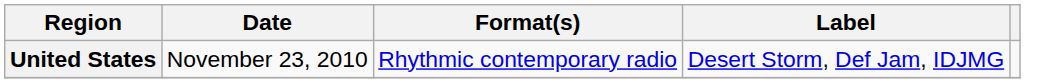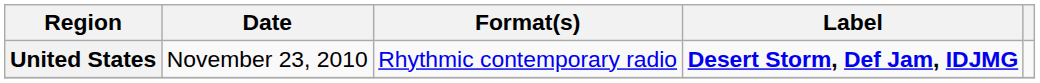(846, 58) normal -> (853, 58) bold
